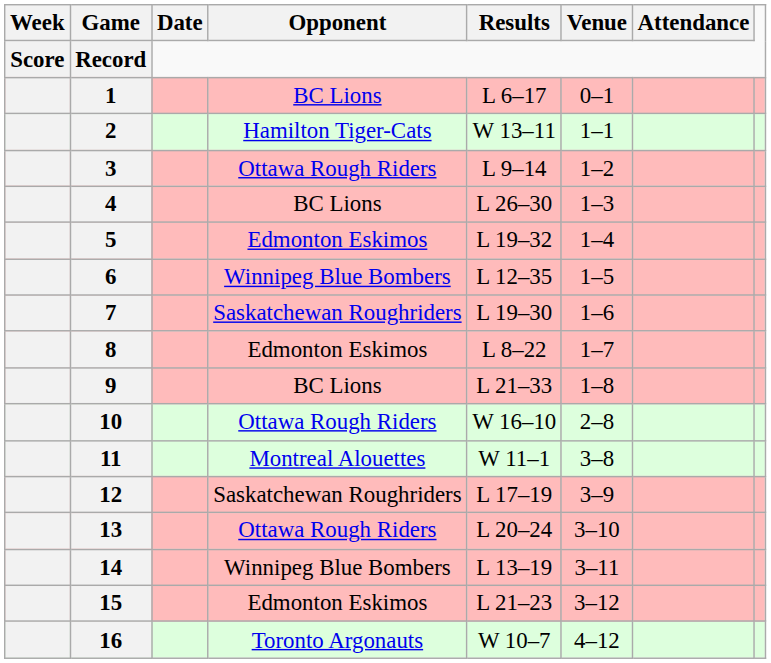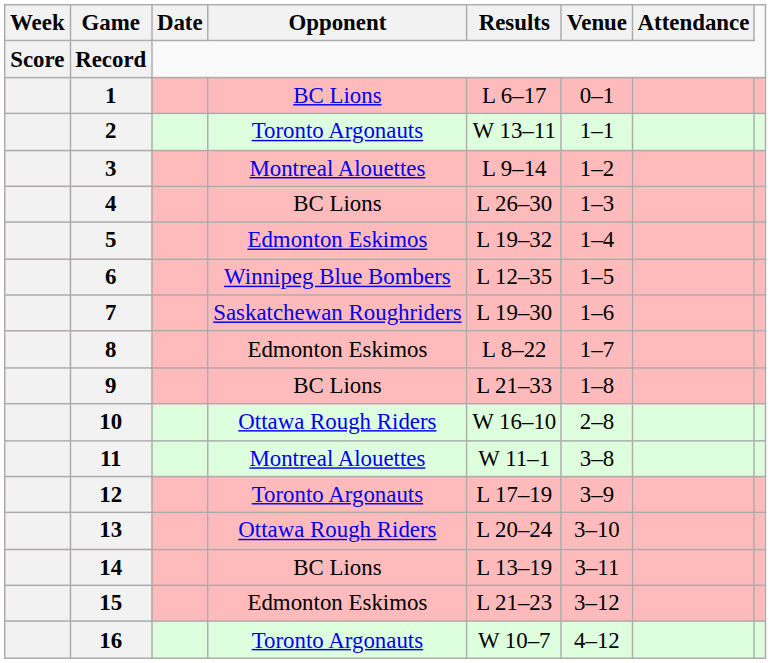(337, 131) Hamilton Tiger-Cats -> (337, 131) Toronto Argonauts
(337, 167) Ottawa Rough Riders -> (337, 167) Montreal Alouettes
(337, 494) Saskatchewan Roughriders -> (337, 494) Toronto Argonauts
(337, 566) Winnipeg Blue Bombers -> (337, 566) BC Lions
